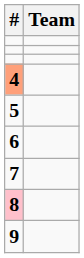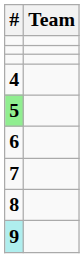(14, 79) lightsalmon background -> (14, 79) no background
(14, 110) no background -> (14, 110) lightgreen background
(14, 204) pink background -> (14, 204) no background
(14, 236) no background -> (14, 236) paleturquoise background
